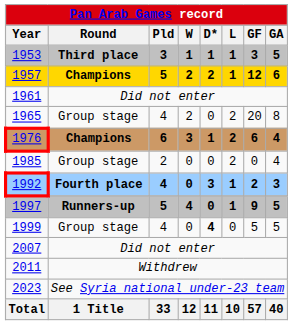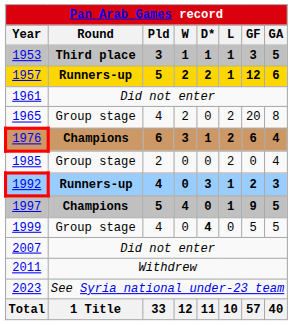(98, 76) Champions -> (96, 76) Runners-up
(99, 184) Fourth place -> (96, 184) Runners-up
(98, 206) Runners-up -> (96, 206) Champions
